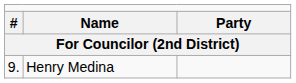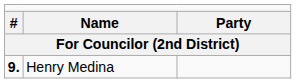(14, 67) normal -> (14, 67) bold
